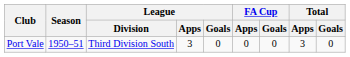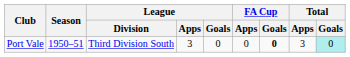(274, 44) normal -> (274, 44) bold
(331, 44) no background -> (331, 44) paleturquoise background
